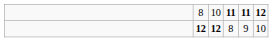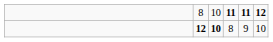(216, 28) 12 -> (216, 28) 10
